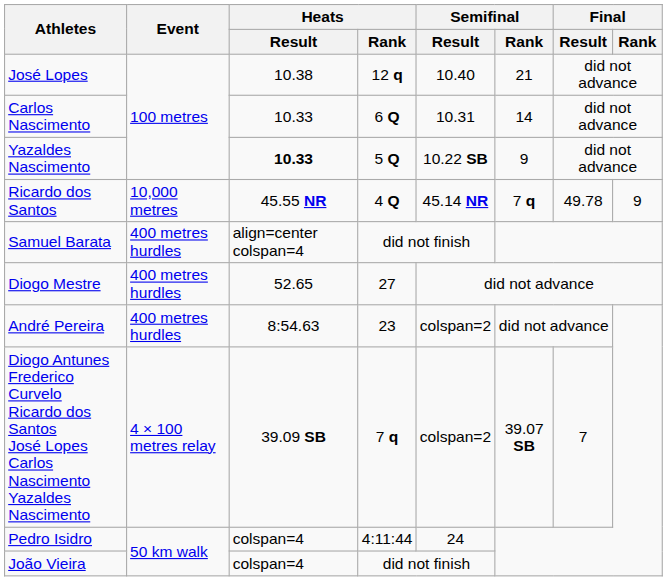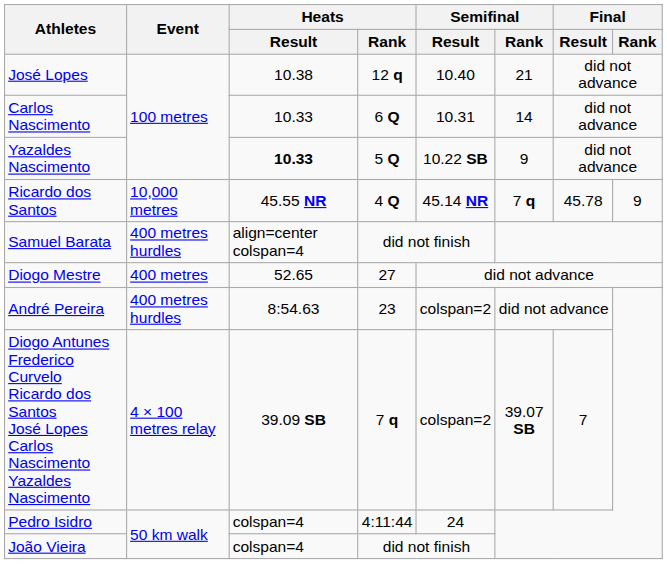(583, 201) 49.78 -> (583, 201) 45.78
(169, 284) 400 metres hurdles -> (169, 276) 400 metres
